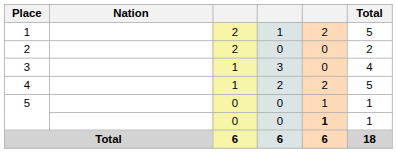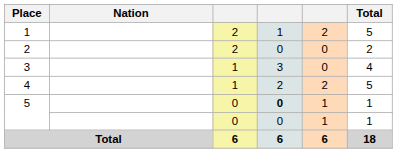(280, 104) normal -> (280, 104) bold
(325, 122) bold -> (325, 122) normal
